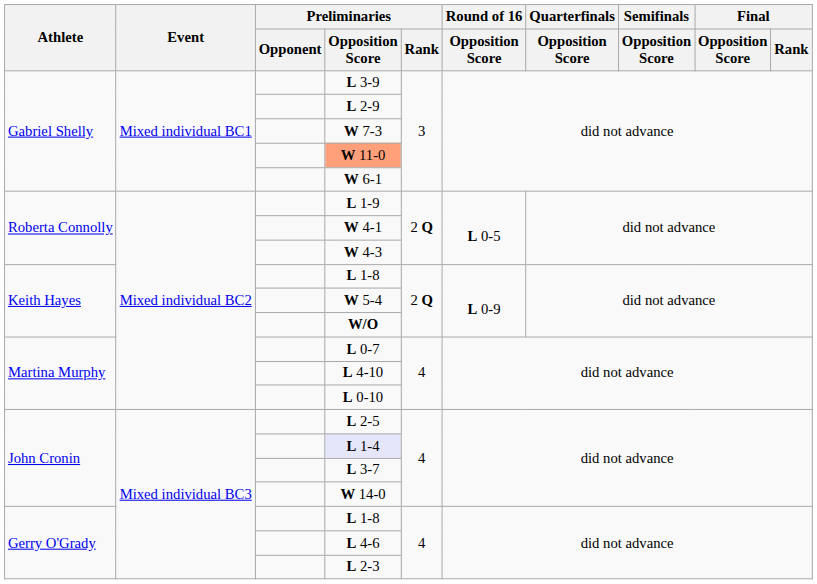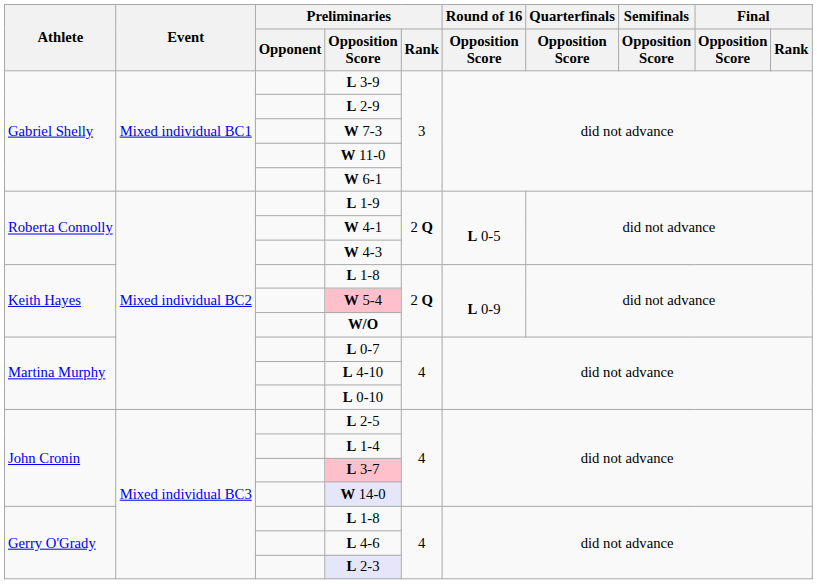(363, 155) lightsalmon background -> (363, 155) no background
(363, 300) no background -> (363, 300) pink background
(363, 446) lavender background -> (363, 446) no background
(363, 470) no background -> (363, 470) pink background
(363, 494) no background -> (363, 494) lavender background
(363, 567) no background -> (363, 567) lavender background
